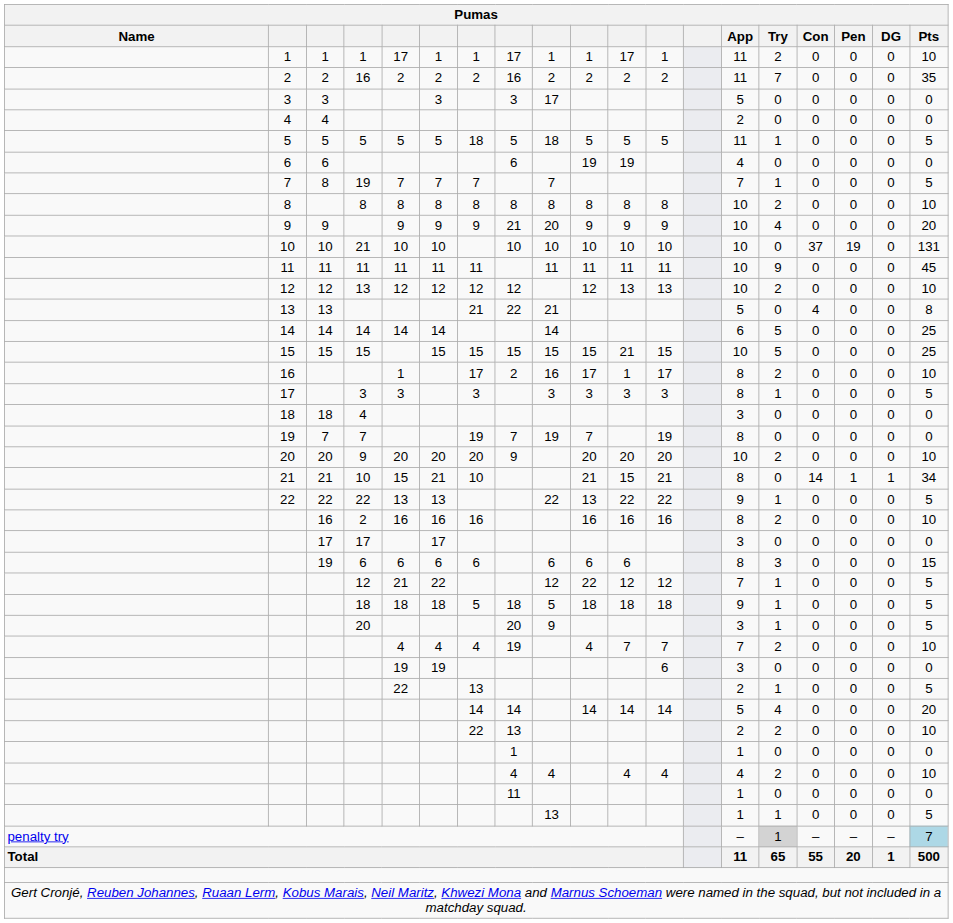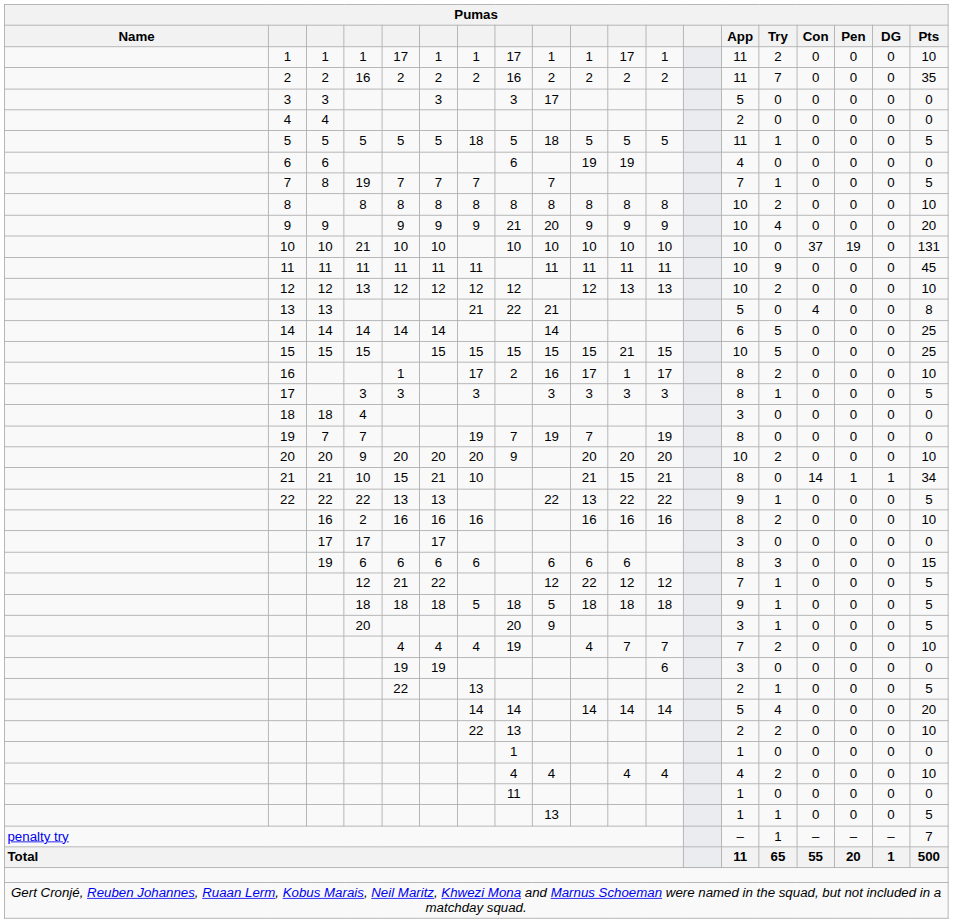(778, 836) lightgrey background -> (778, 836) no background
(929, 836) lightblue background -> (929, 836) no background
